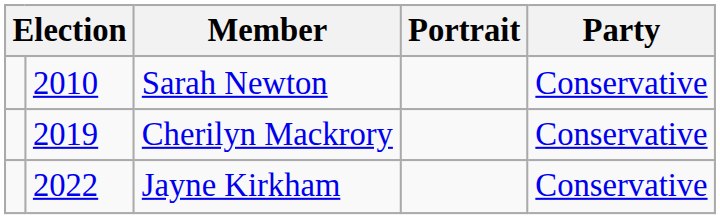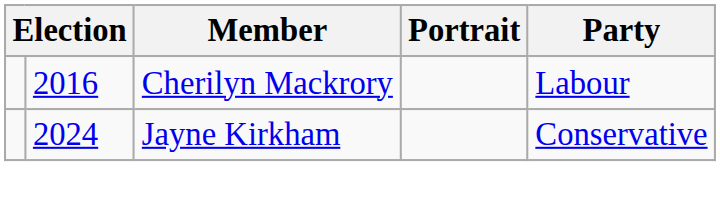- row: (235, 82)
(66, 133) 2019 -> (66, 82) 2016
(621, 133) Conservative -> (582, 82) Labour
(66, 185) 2022 -> (66, 133) 2024
